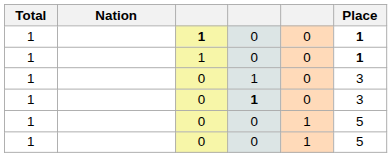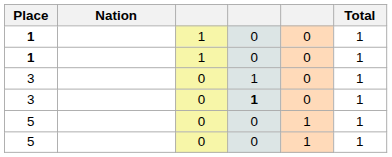columns swapped: (360, 15) <-> (31, 15)
(202, 37) bold -> (202, 37) normal
